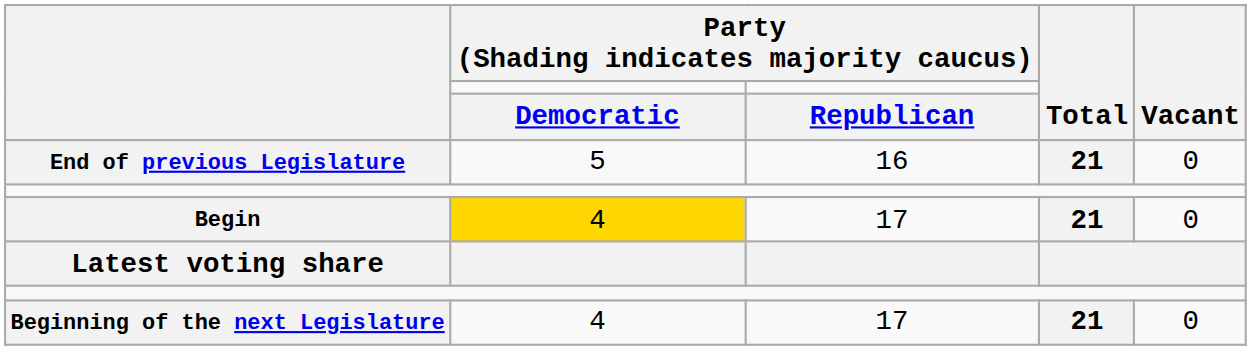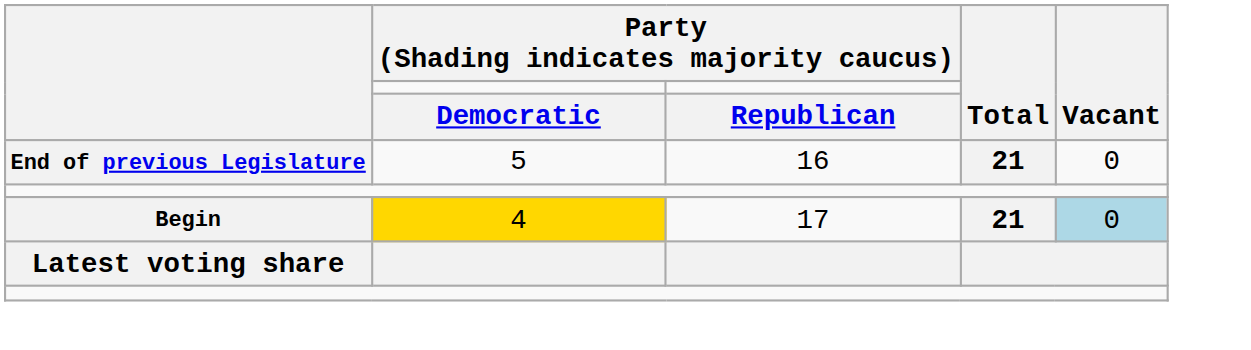(1191, 219) no background -> (1112, 219) lightblue background
- row: (228, 322)
